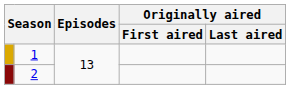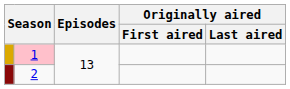(34, 54) no background -> (34, 54) pink background
